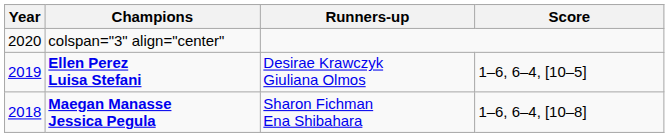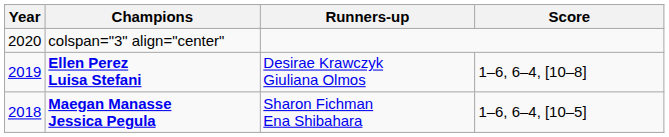(532, 72) 1–6, 6–4, [10–5] -> (532, 72) 1–6, 6–4, [10–8]
(532, 113) 1–6, 6–4, [10–8] -> (532, 113) 1–6, 6–4, [10–5]
